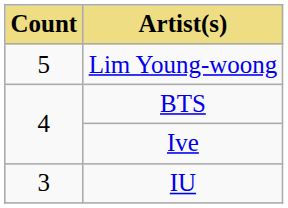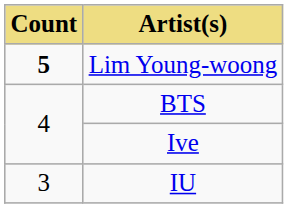(44, 63) normal -> (44, 63) bold
